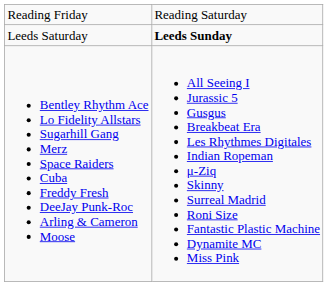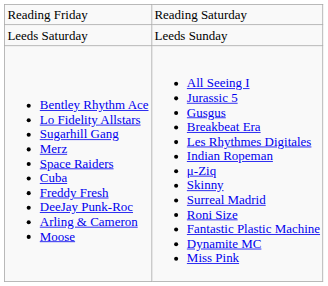(193, 35) bold -> (191, 35) normal
